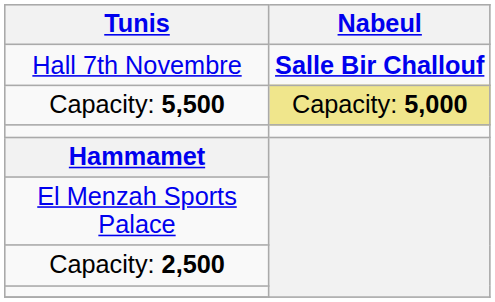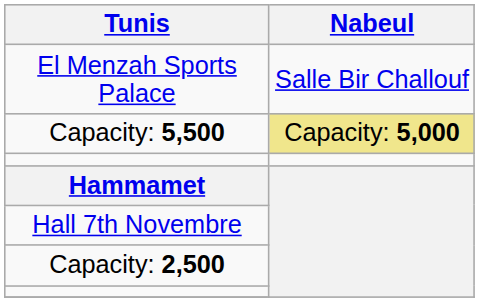(137, 64) Hall 7th Novembre -> (137, 78) El Menzah Sports Palace
(380, 64) bold -> (372, 78) normal
(137, 210) El Menzah Sports Palace -> (137, 225) Hall 7th Novembre
